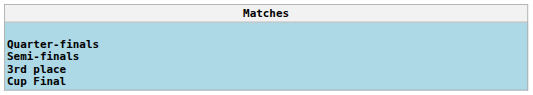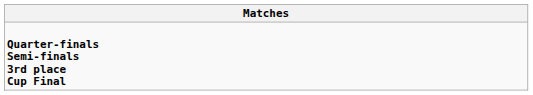(53, 63) lightblue background -> (53, 63) no background
